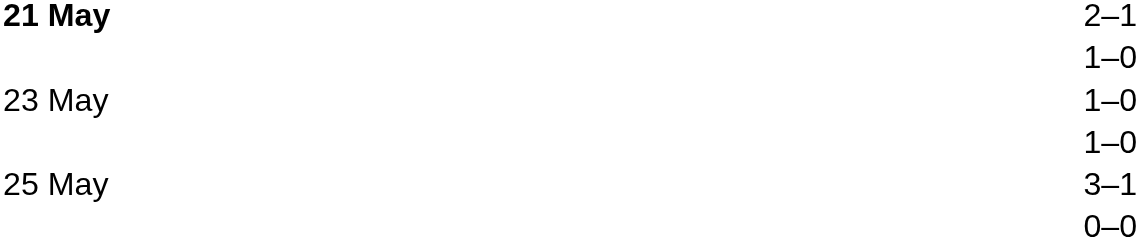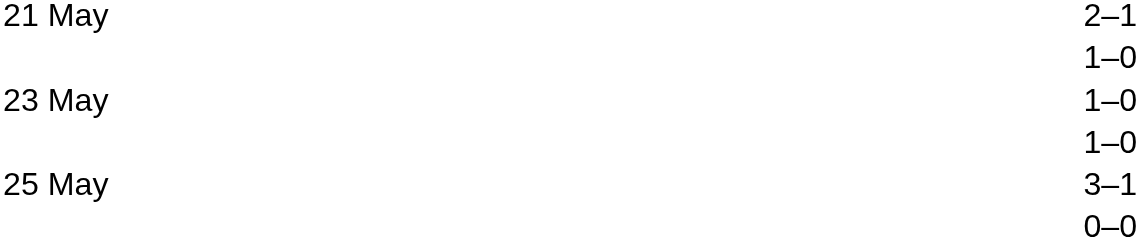(57, 15) bold -> (56, 15) normal
